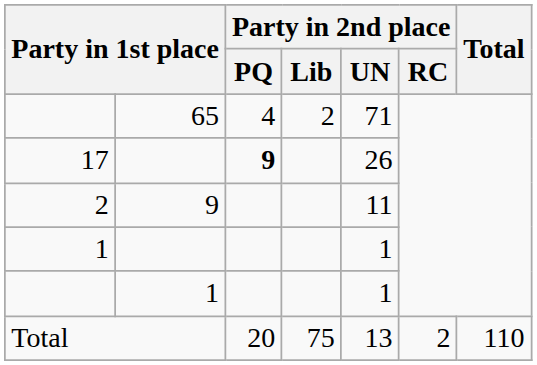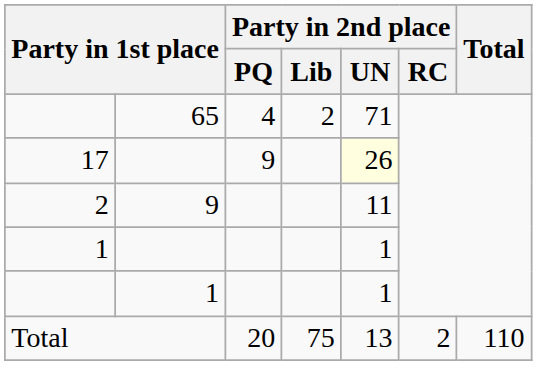(268, 159) bold -> (268, 159) normal
(379, 159) no background -> (379, 159) lightyellow background
